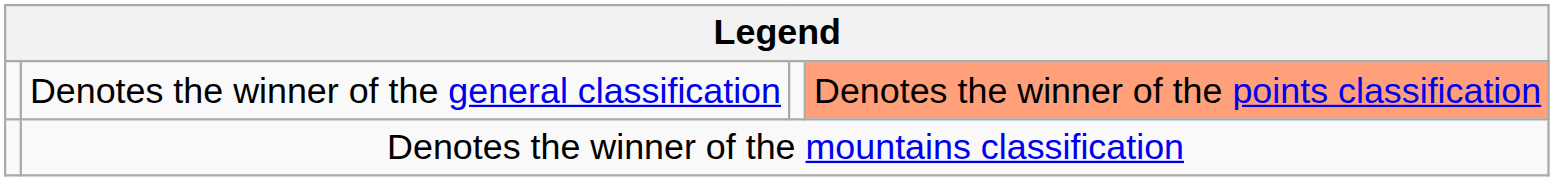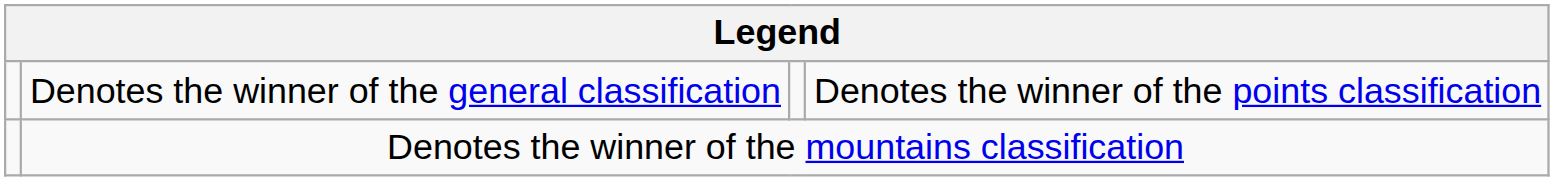(1178, 89) lightsalmon background -> (1178, 89) no background
